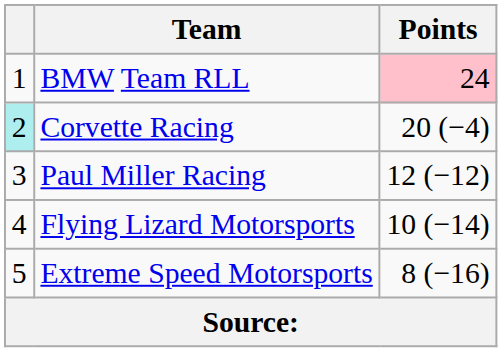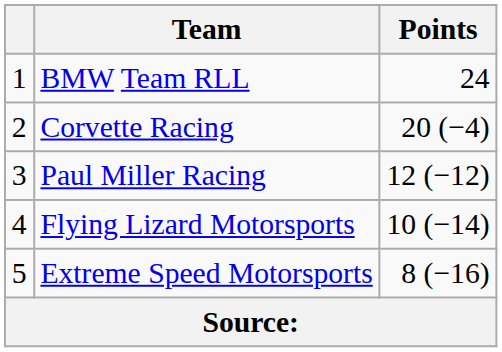(475, 77) pink background -> (475, 77) no background
(19, 126) paleturquoise background -> (19, 126) no background
